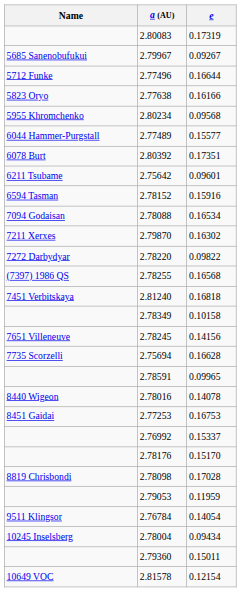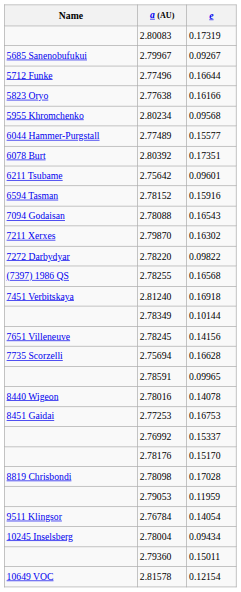(205, 216) 0.16534 -> (205, 216) 0.16543
(205, 296) 0.16818 -> (205, 296) 0.16918
(205, 316) 0.10158 -> (205, 316) 0.10144
